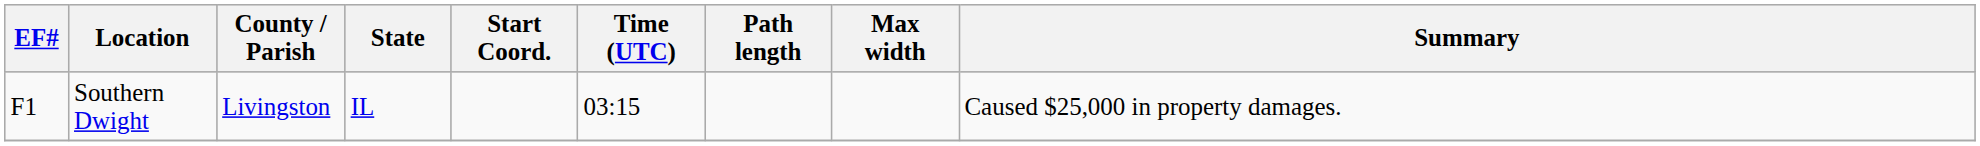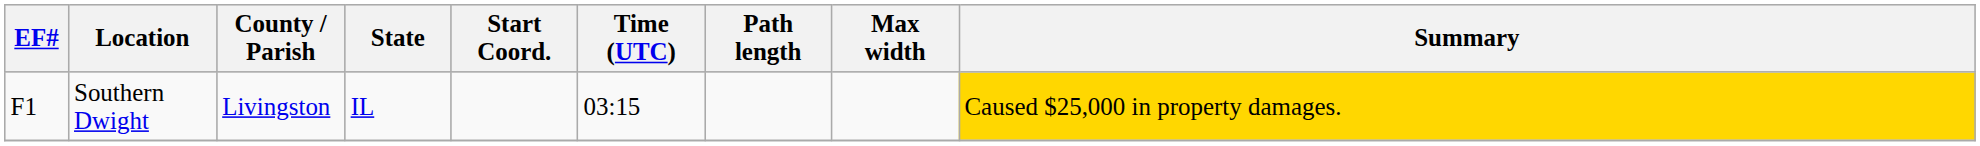(1153, 105) no background -> (1153, 105) gold background
